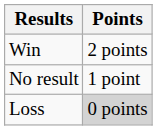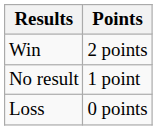(118, 109) lightgrey background -> (118, 109) no background
